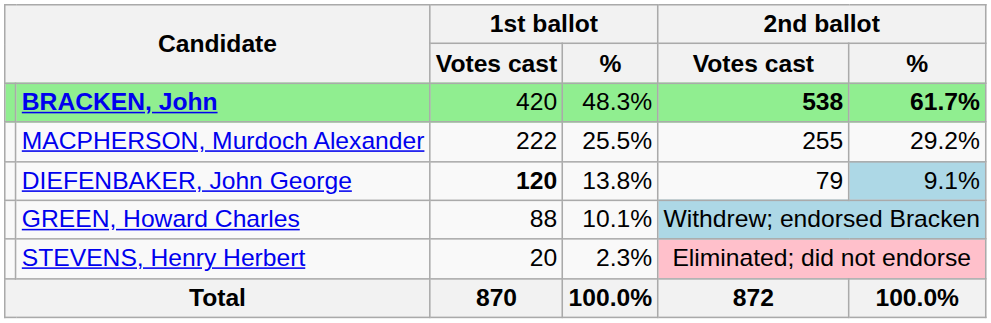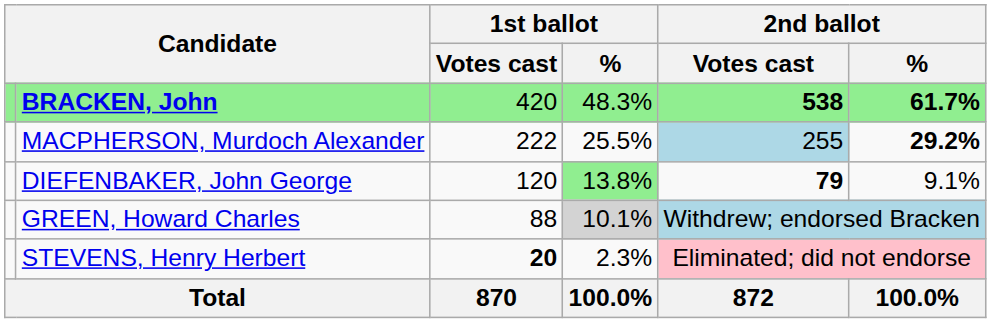(823, 141) no background -> (823, 141) lightblue background
(945, 141) normal -> (945, 141) bold
(537, 180) bold -> (537, 180) normal
(617, 180) no background -> (617, 180) lightgreen background
(830, 180) normal -> (830, 180) bold
(952, 180) lightblue background -> (952, 180) no background
(617, 219) no background -> (617, 219) lightgrey background
(544, 258) normal -> (544, 258) bold
